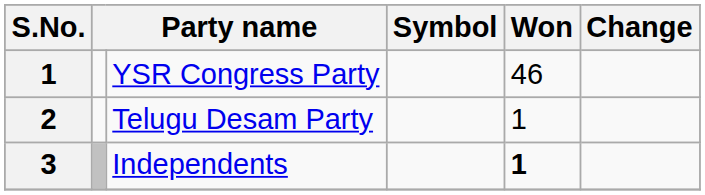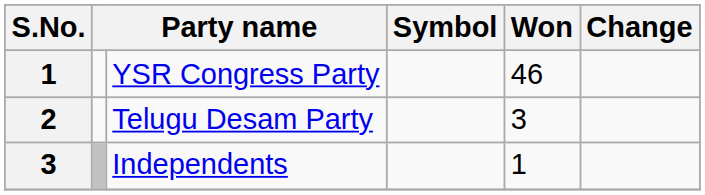(519, 119) 1 -> (519, 119) 3
(519, 165) bold -> (519, 165) normal
